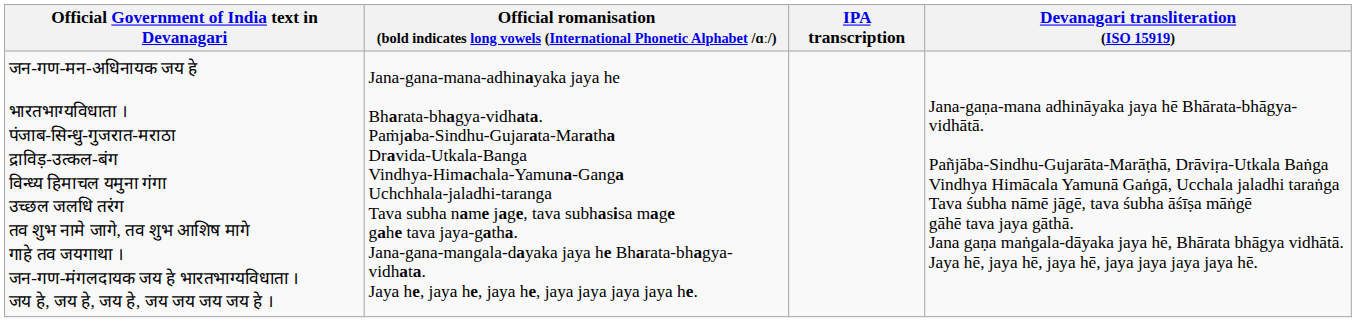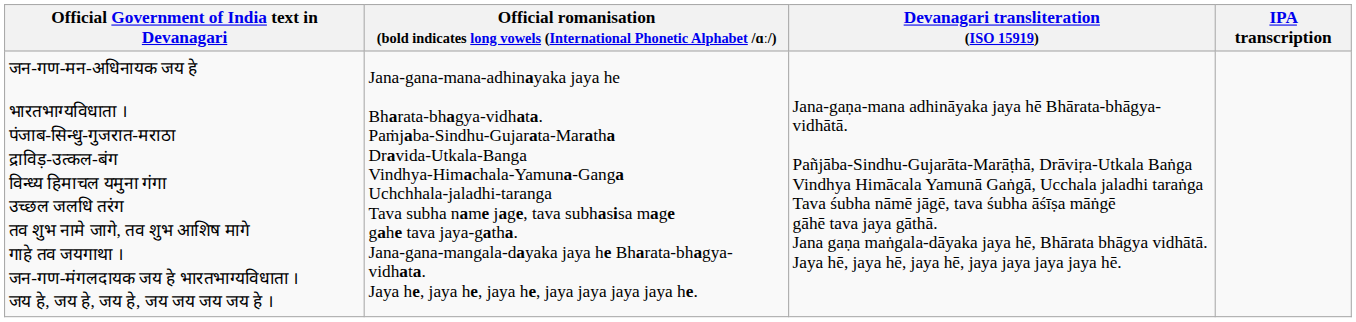columns swapped: (1138, 27) <-> (857, 27)
